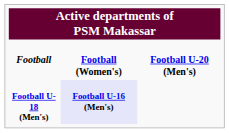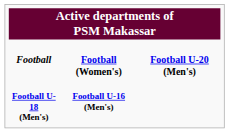(99, 101) lavender background -> (99, 101) no background
